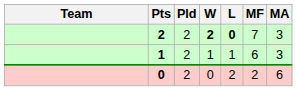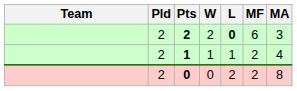columns swapped: (161, 14) <-> (187, 14)
(210, 34) bold -> (210, 34) normal
(255, 34) 7 -> (255, 34) 6
(255, 54) 6 -> (255, 54) 2
(280, 54) 3 -> (280, 54) 4
(280, 75) 6 -> (280, 75) 8
